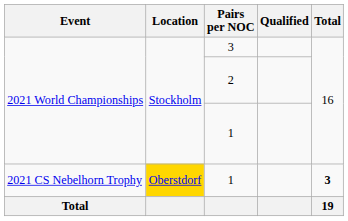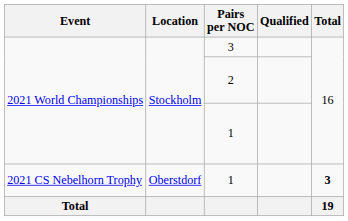(175, 180) gold background -> (175, 180) no background
